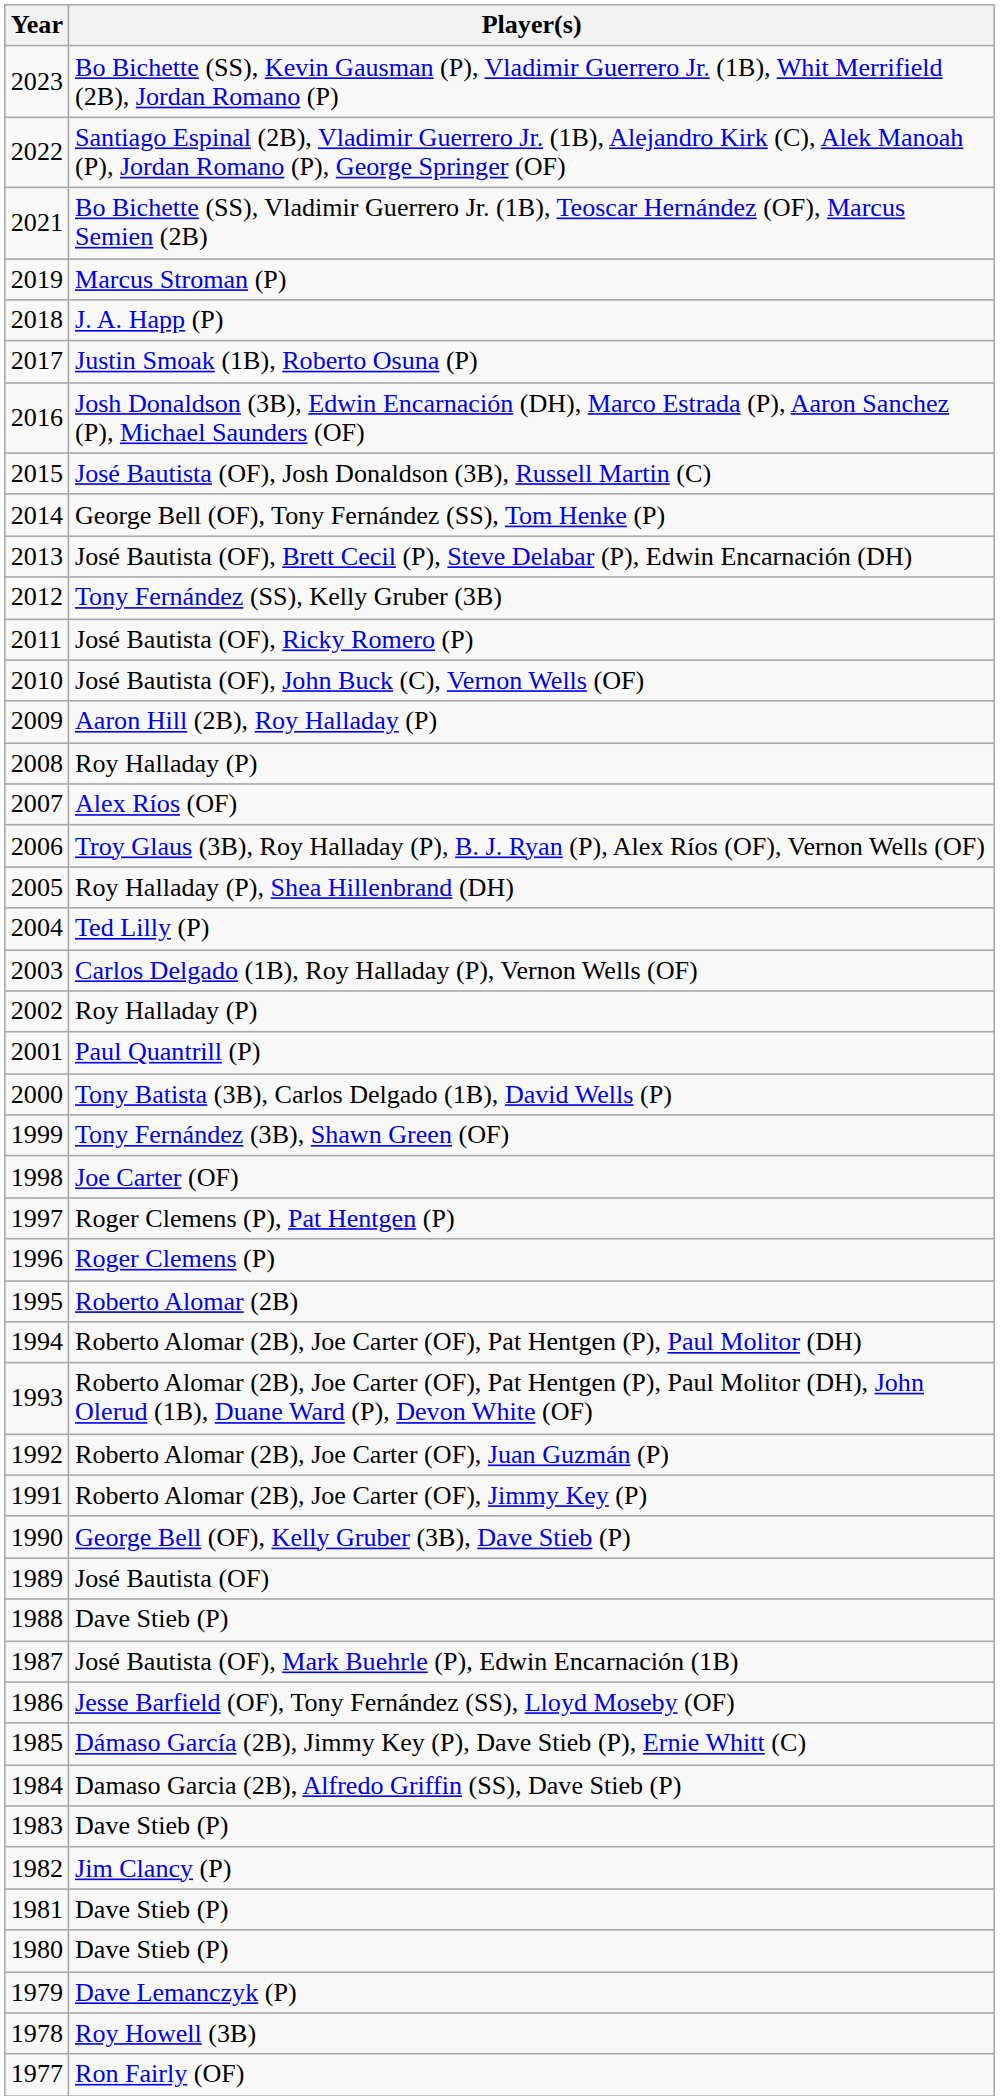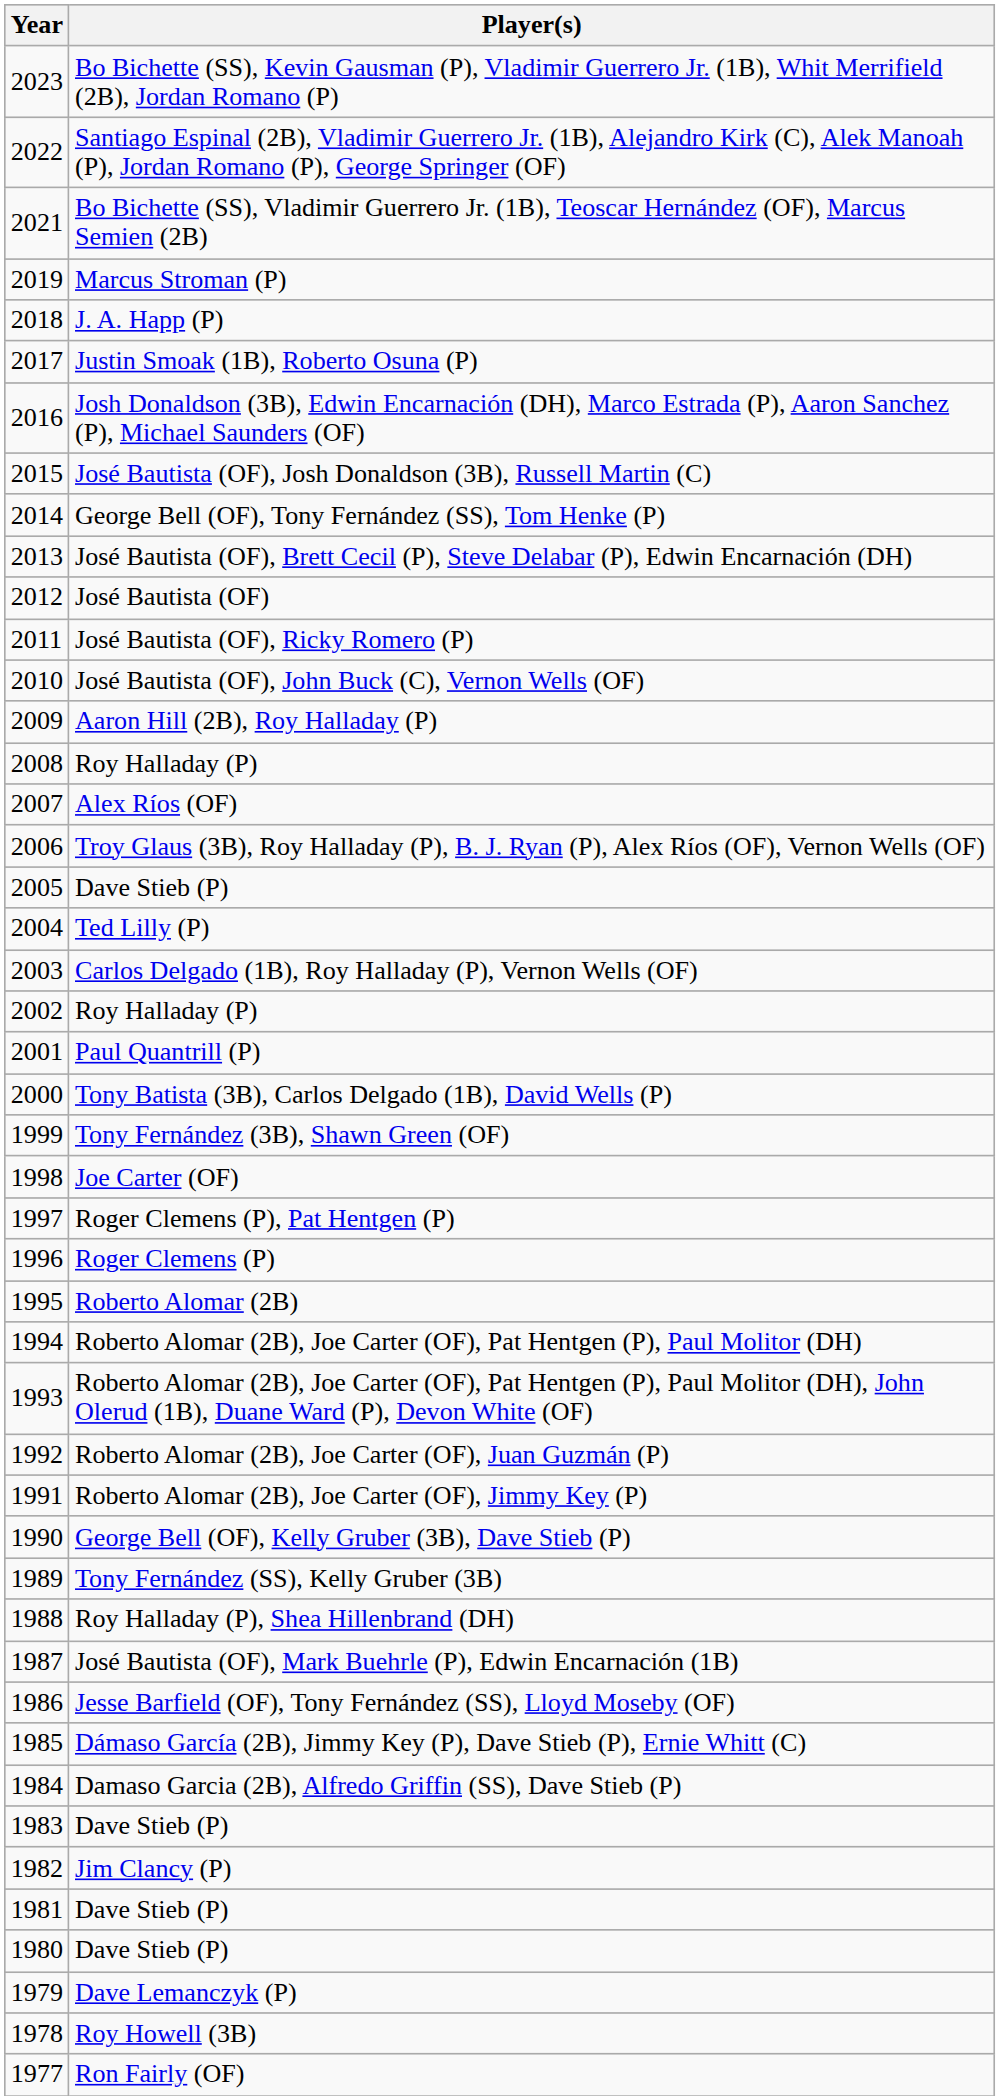(288, 597) Tony Fernández (SS), Kelly Gruber (3B) -> (172, 597) José Bautista (OF)
(294, 887) Roy Halladay (P), Shea Hillenbrand (DH) -> (152, 887) Dave Stieb (P)
(172, 1578) José Bautista (OF) -> (288, 1578) Tony Fernández (SS), Kelly Gruber (3B)
(152, 1619) Dave Stieb (P) -> (294, 1619) Roy Halladay (P), Shea Hillenbrand (DH)
